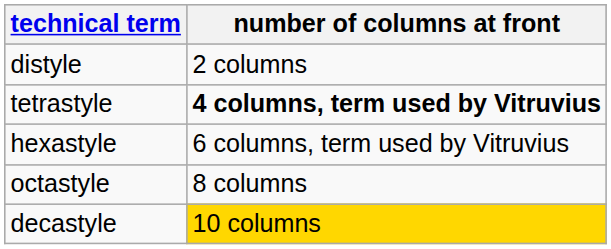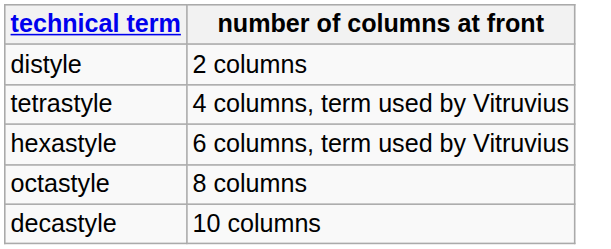(397, 104) bold -> (381, 104) normal
(257, 223) gold background -> (257, 223) no background
